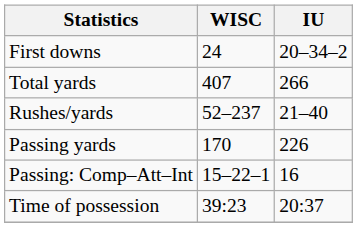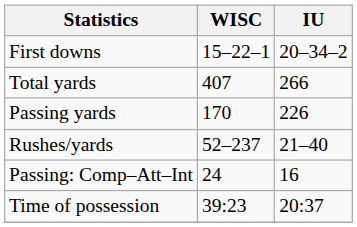(212, 51) 24 -> (236, 51) 15–22–1
rows swapped: (61, 113) <-> (63, 144)
(236, 175) 15–22–1 -> (212, 175) 24
